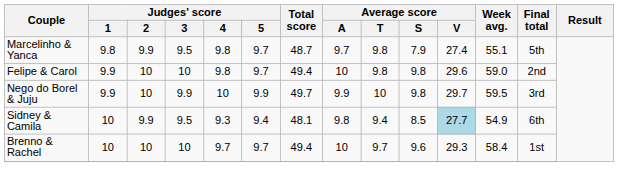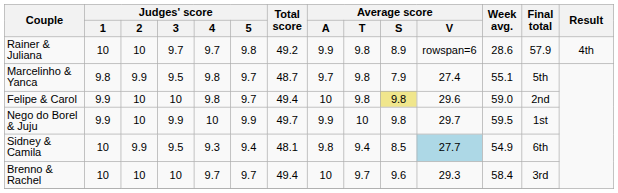+ row: (28, 50)
(418, 71) no background -> (399, 99) khaki background
(537, 93) 3rd -> (540, 120) 1st
(537, 147) 1st -> (540, 175) 3rd
